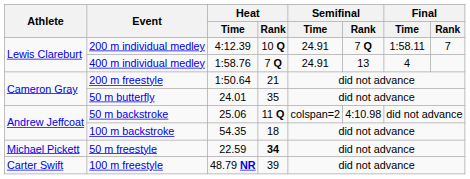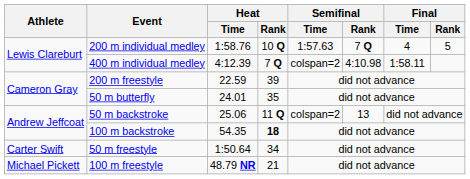(233, 46) 4:12.39 -> (233, 46) 1:58.76
(315, 46) 24.91 -> (315, 46) 1:57.63
(407, 46) 1:58.11 -> (407, 46) 4
(448, 46) 7 -> (448, 46) 5
(233, 64) 1:58.76 -> (233, 64) 4:12.39
(315, 64) 24.91 -> (315, 64) colspan=2
(363, 64) 13 -> (363, 64) 4:10.98
(407, 64) 4 -> (407, 64) 1:58.11
(233, 81) 1:50.64 -> (233, 81) 22.59
(273, 81) 21 -> (273, 81) 39
(363, 115) 4:10.98 -> (363, 115) 13
(273, 132) normal -> (273, 132) bold
(43, 149) Michael Pickett -> (35, 149) Carter Swift
(233, 149) 22.59 -> (233, 149) 1:50.64
(273, 149) bold -> (273, 149) normal
(35, 166) Carter Swift -> (43, 166) Michael Pickett
(273, 166) 39 -> (273, 166) 21
